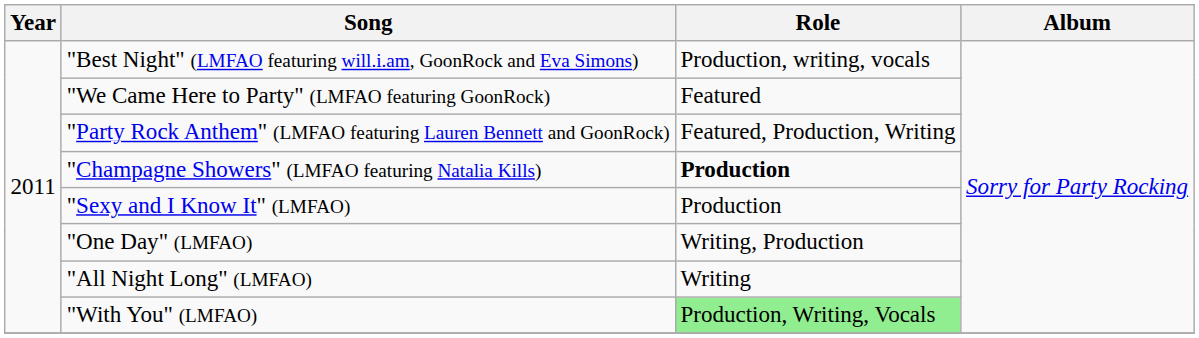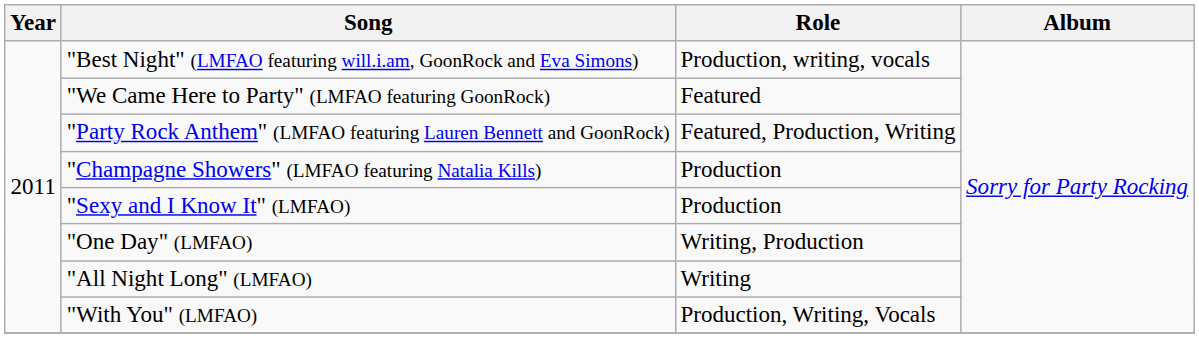(735, 168) bold -> (731, 168) normal
(808, 315) lightgreen background -> (808, 315) no background
